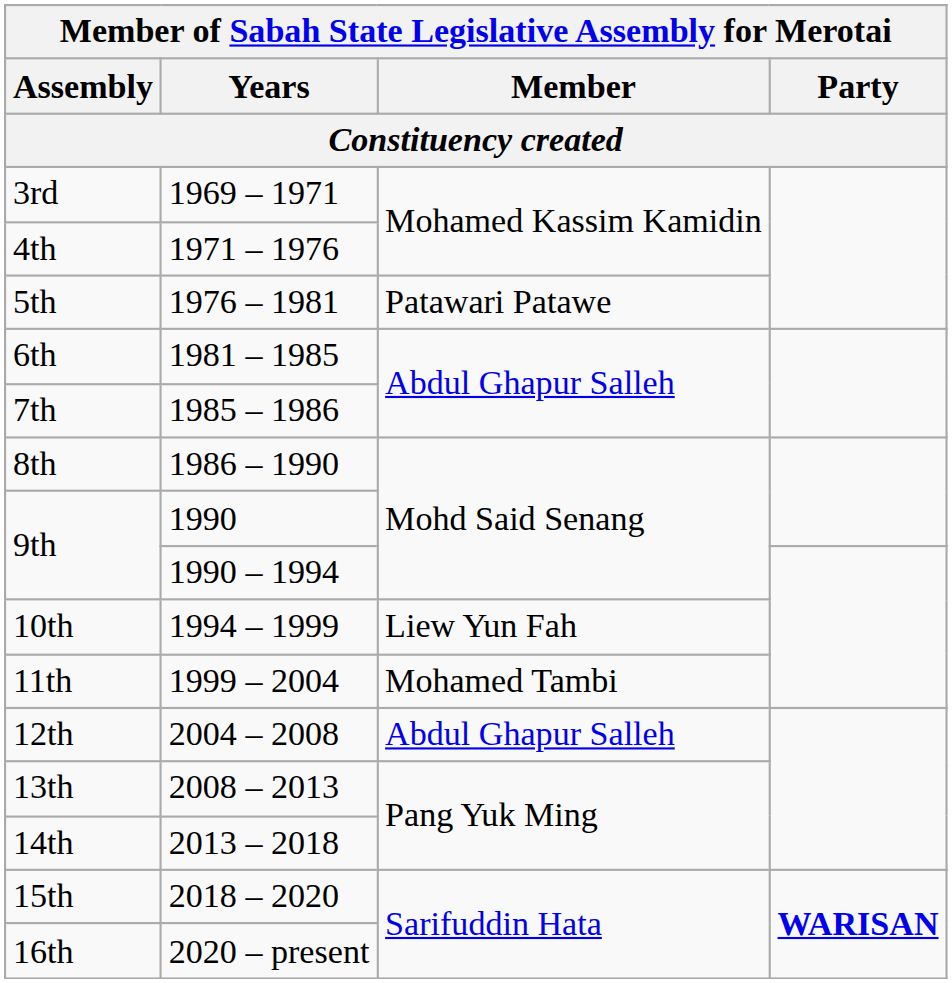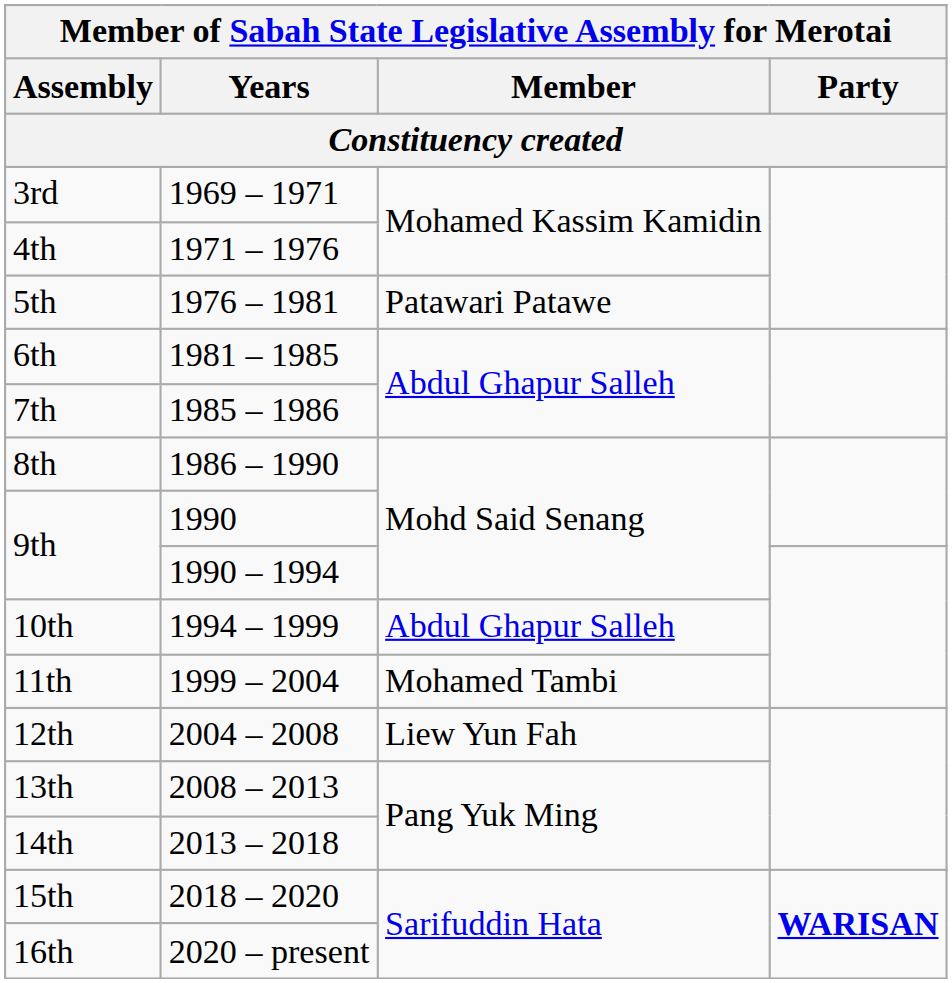(481, 626) Liew Yun Fah -> (530, 626) Abdul Ghapur Salleh
(530, 734) Abdul Ghapur Salleh -> (481, 734) Liew Yun Fah
